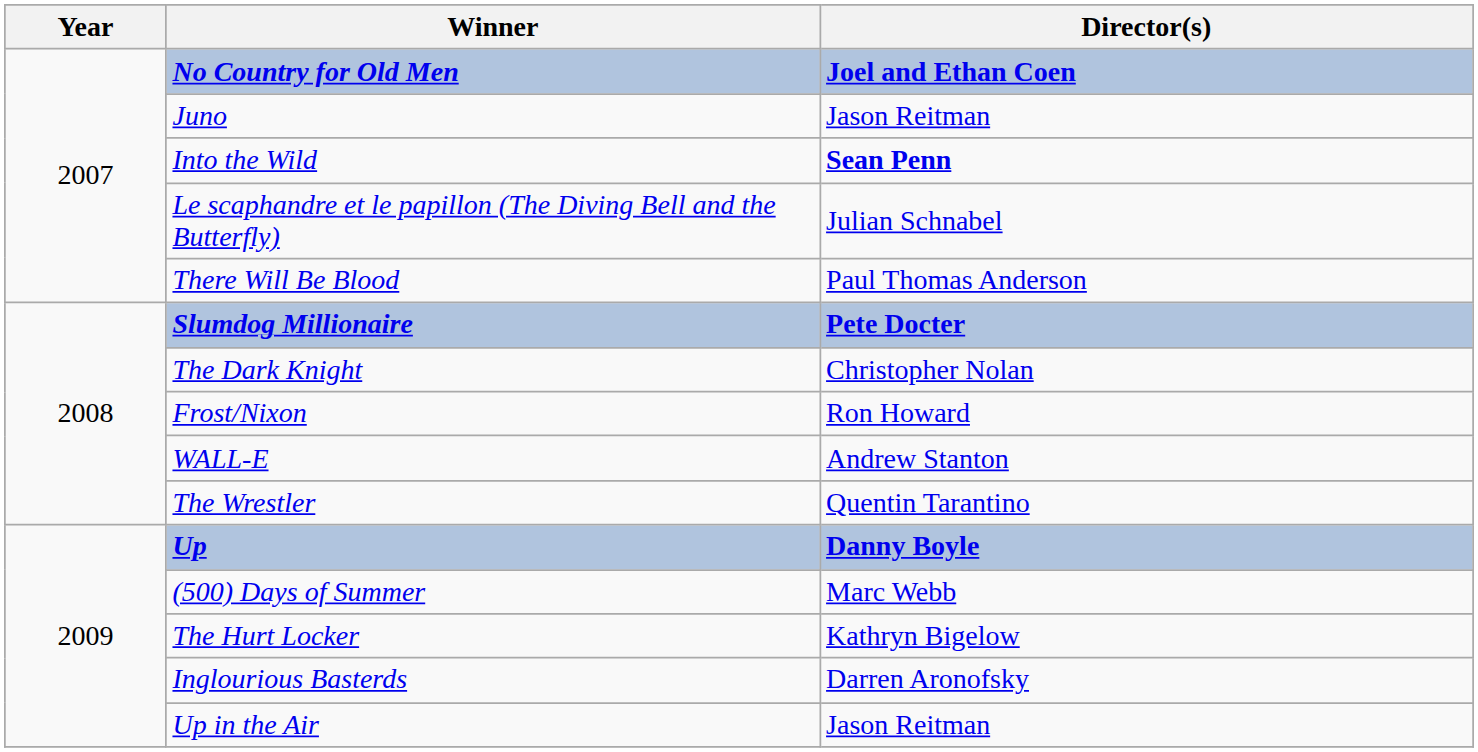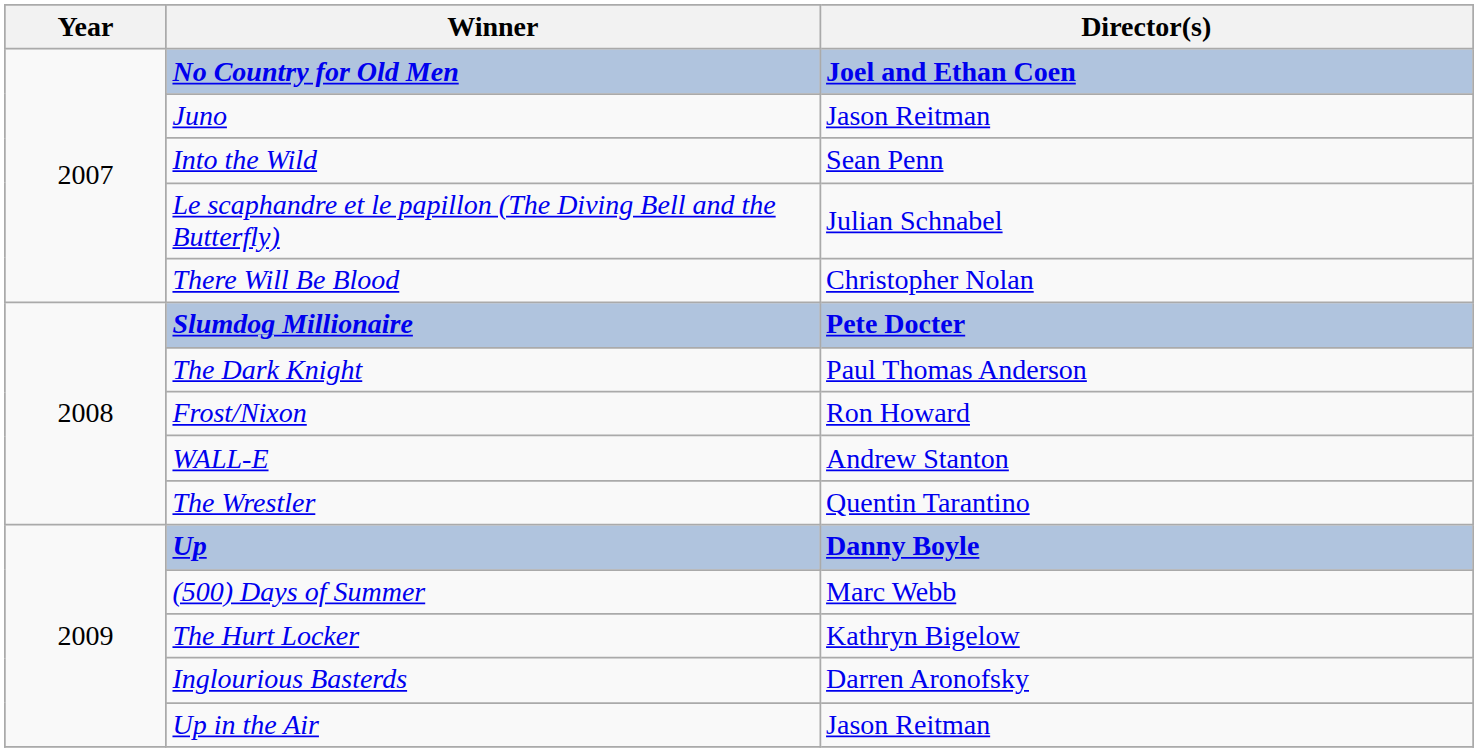(889, 159) bold -> (885, 159) normal
(956, 280) Paul Thomas Anderson -> (930, 280) Christopher Nolan
(930, 369) Christopher Nolan -> (956, 369) Paul Thomas Anderson
